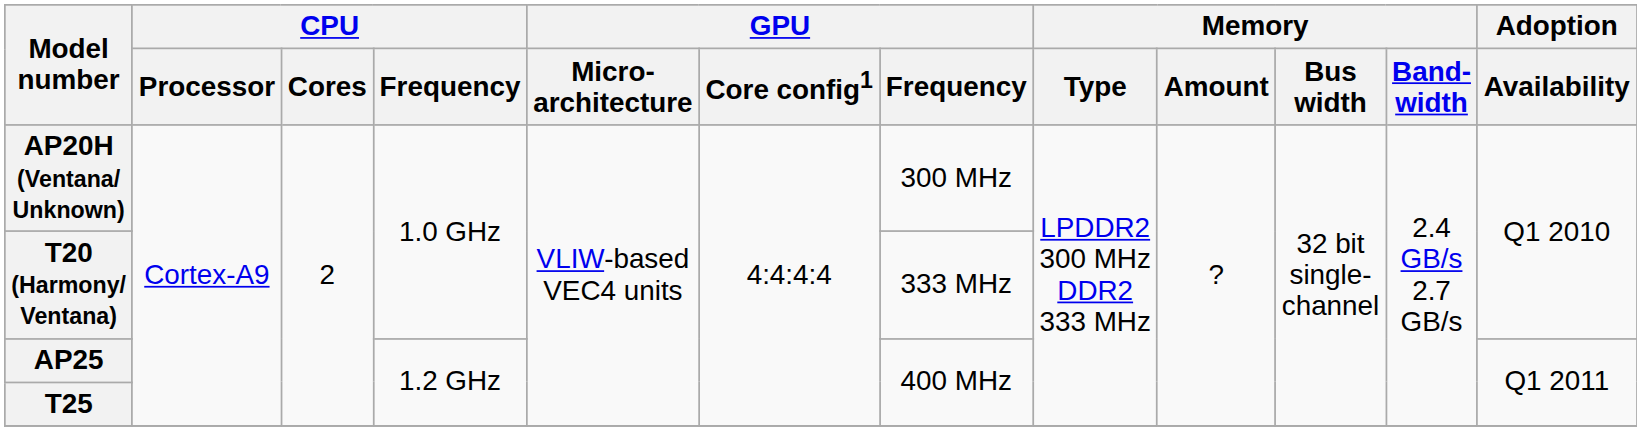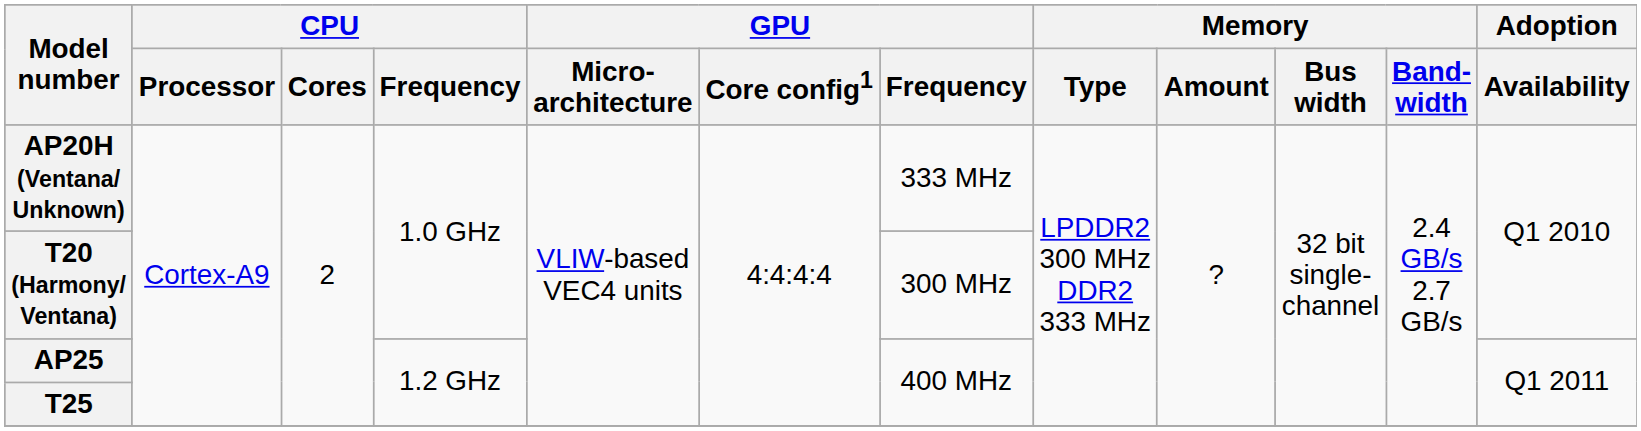(956, 177) 300 MHz -> (956, 177) 333 MHz
(956, 284) 333 MHz -> (956, 284) 300 MHz
